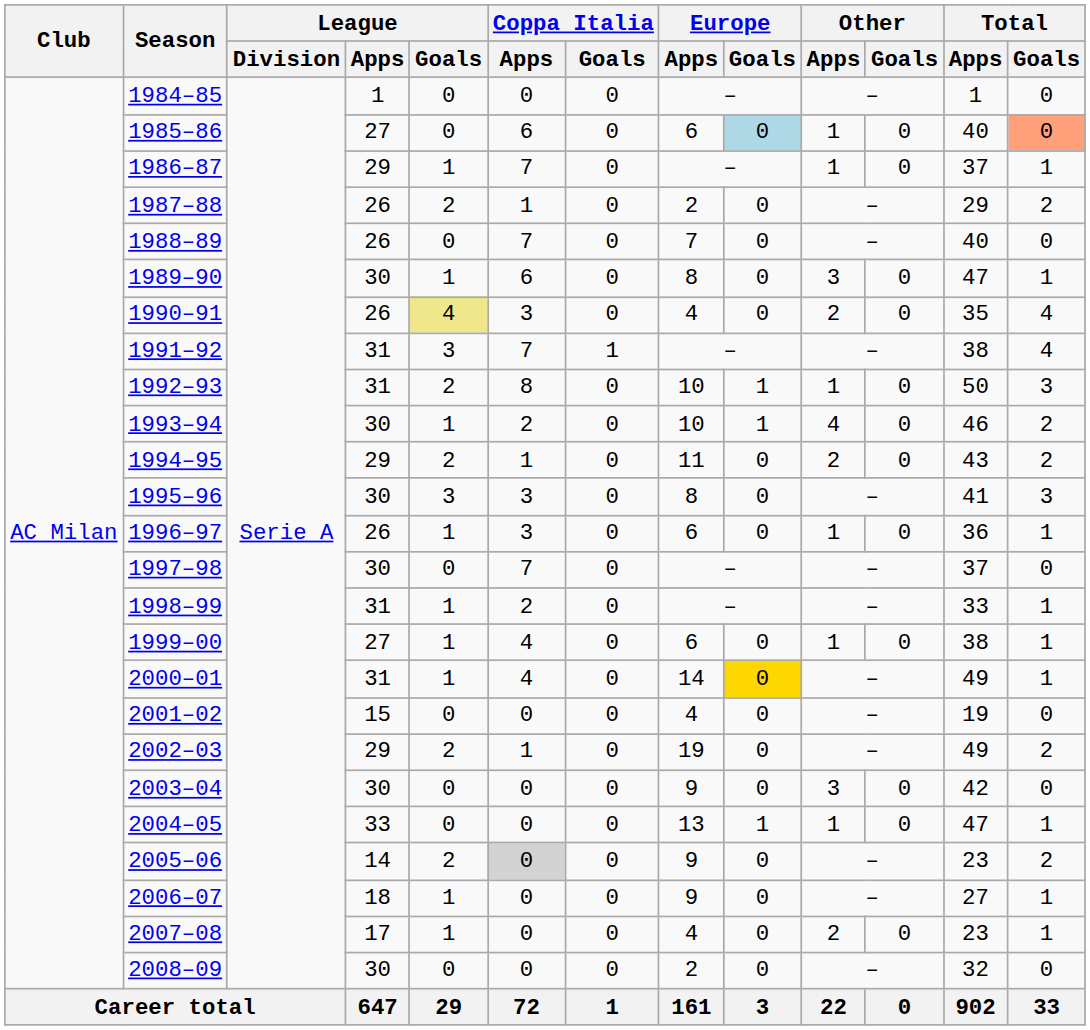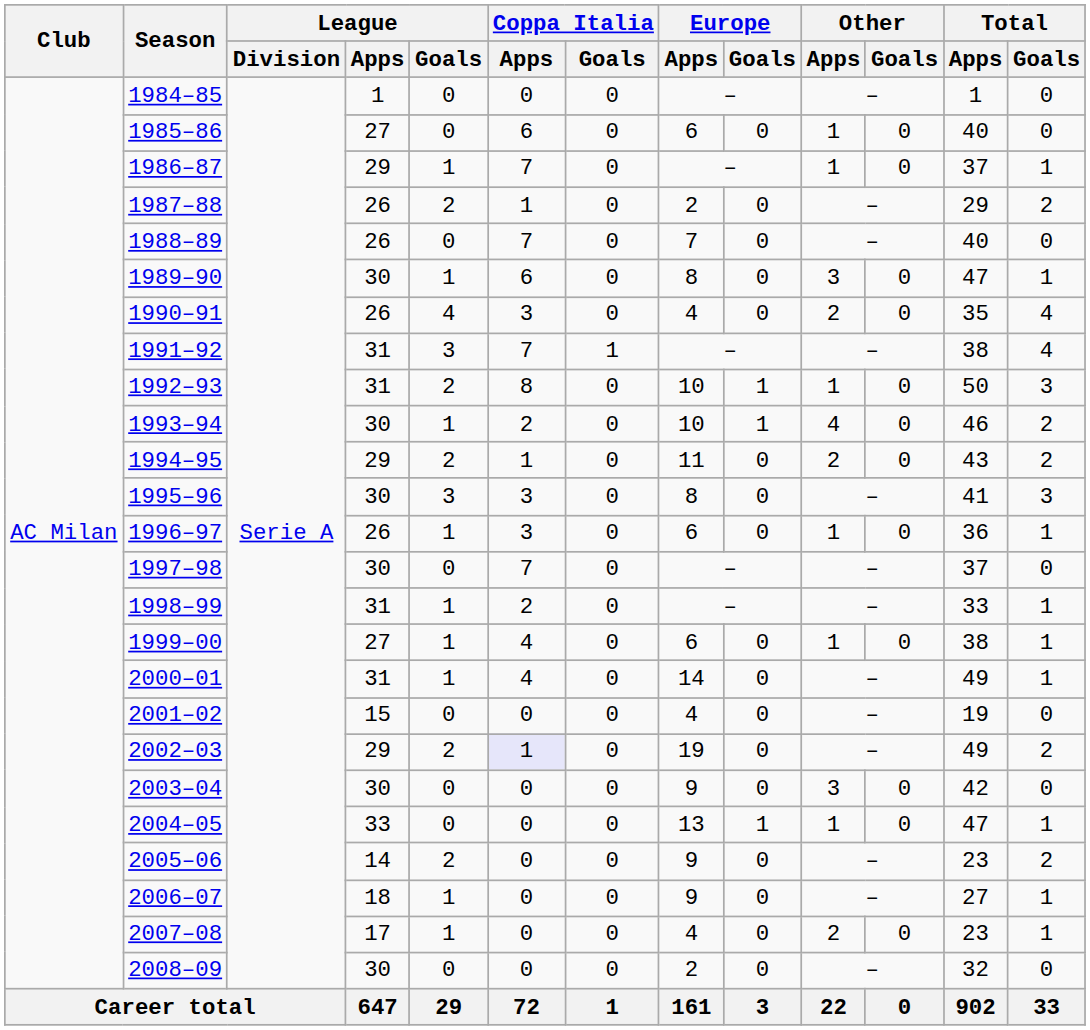(762, 132) lightblue background -> (762, 132) no background
(1047, 132) lightsalmon background -> (1047, 132) no background
(449, 315) khaki background -> (449, 315) no background
(762, 679) gold background -> (762, 679) no background
(526, 752) no background -> (526, 752) lavender background
(526, 861) lightgrey background -> (526, 861) no background
